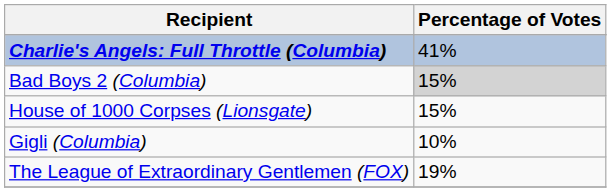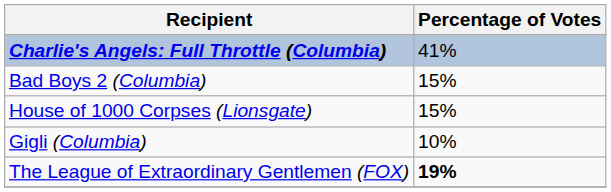(437, 80) lightgrey background -> (437, 80) no background
(437, 171) normal -> (437, 171) bold
